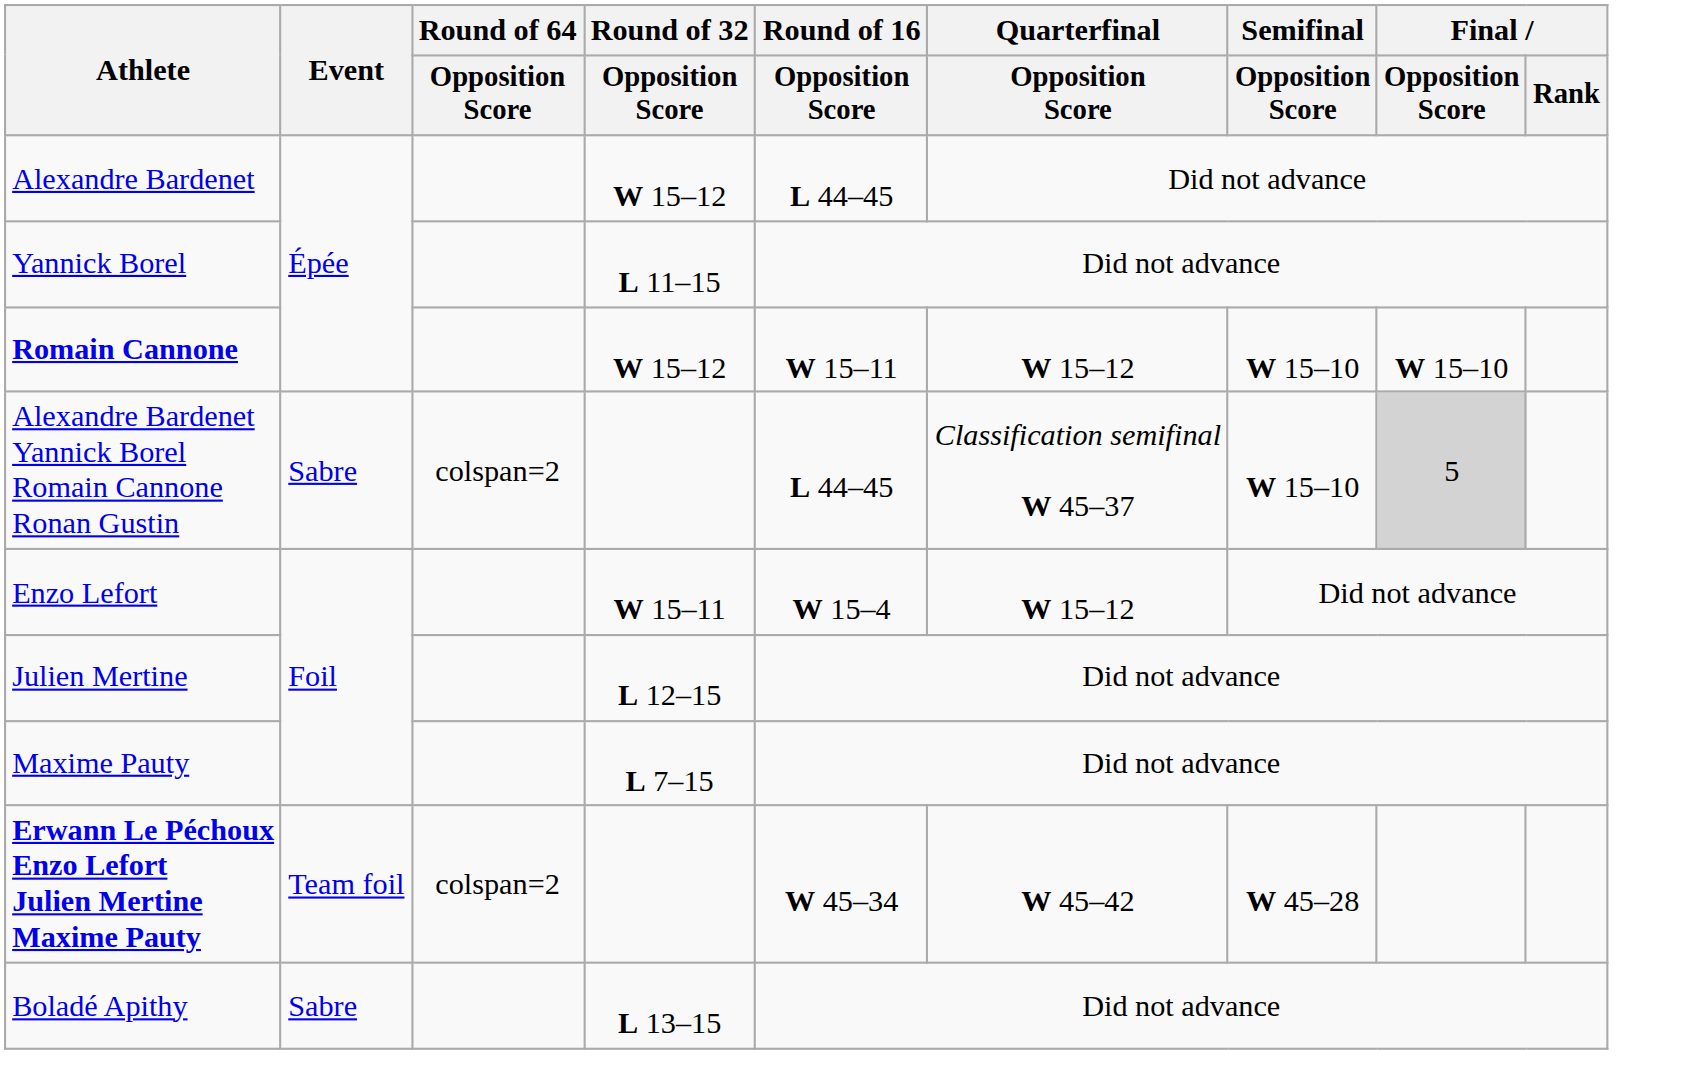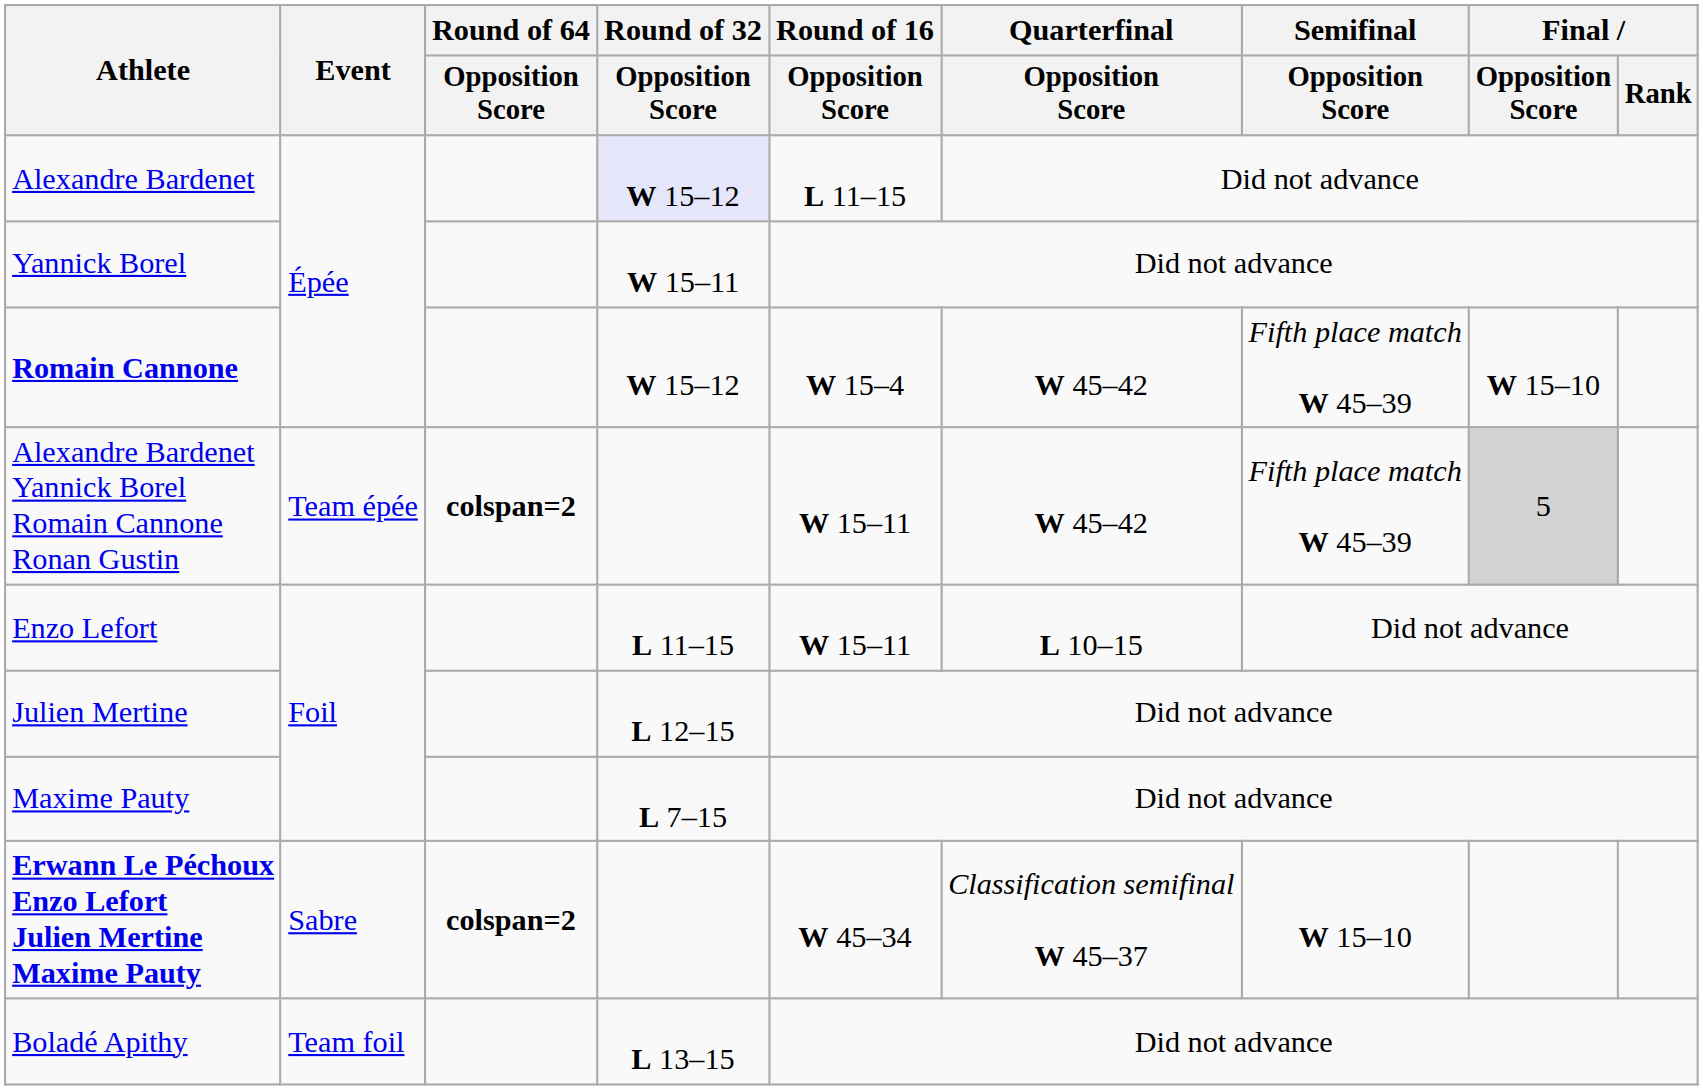(670, 196) no background -> (683, 196) lavender background
(842, 196) L 44–45 -> (855, 196) L 11–15
(670, 281) L 11–15 -> (683, 281) W 15–11
(842, 367) W 15–11 -> (855, 385) W 15–4
(1078, 367) W 15–12 -> (1091, 385) W 45–42
(1303, 367) W 15–10 -> (1355, 367) Fifth place match W 45–39
(323, 470) Sabre -> (353, 506) Team épée
(498, 470) normal -> (511, 506) bold
(842, 488) L 44–45 -> (855, 524) W 15–11
(1078, 470) Classification semifinal W 45–37 -> (1091, 524) W 45–42
(1303, 488) W 15–10 -> (1355, 506) Fifth place match W 45–39
(670, 609) W 15–11 -> (683, 645) L 11–15
(842, 609) W 15–4 -> (855, 645) W 15–11
(1078, 609) W 15–12 -> (1091, 645) L 10–15
(346, 884) Team foil -> (323, 920) Sabre
(498, 884) normal -> (511, 920) bold
(1078, 902) W 45–42 -> (1091, 920) Classification semifinal W 45–37
(1303, 902) W 45–28 -> (1355, 938) W 15–10
(323, 1005) Sabre -> (346, 1041) Team foil
